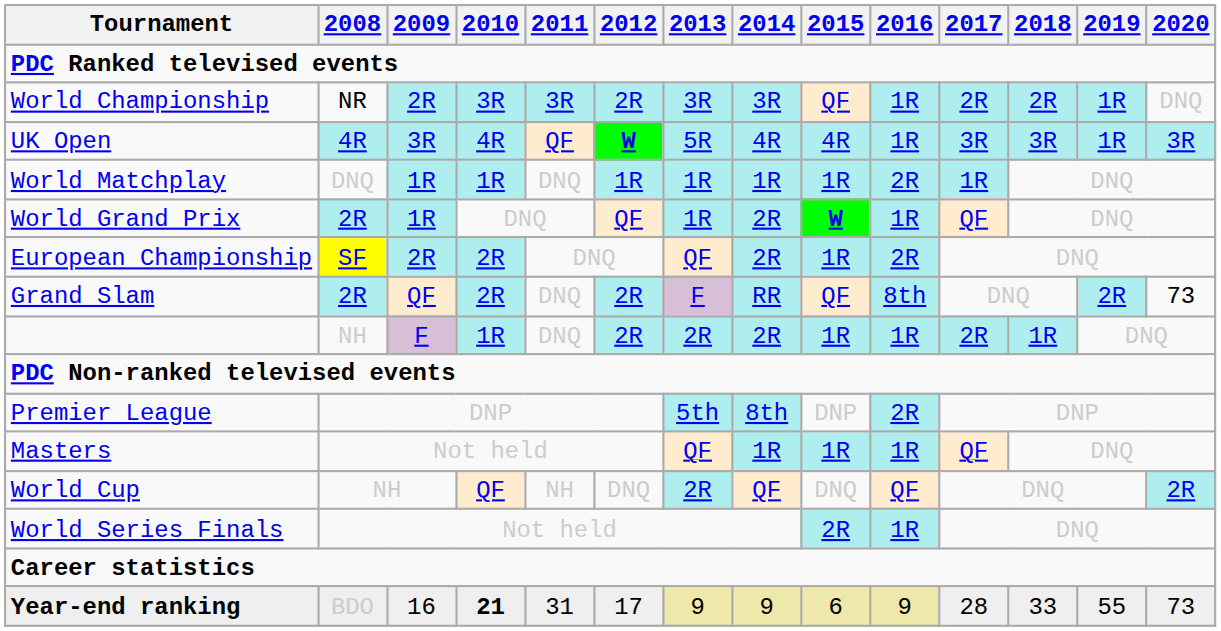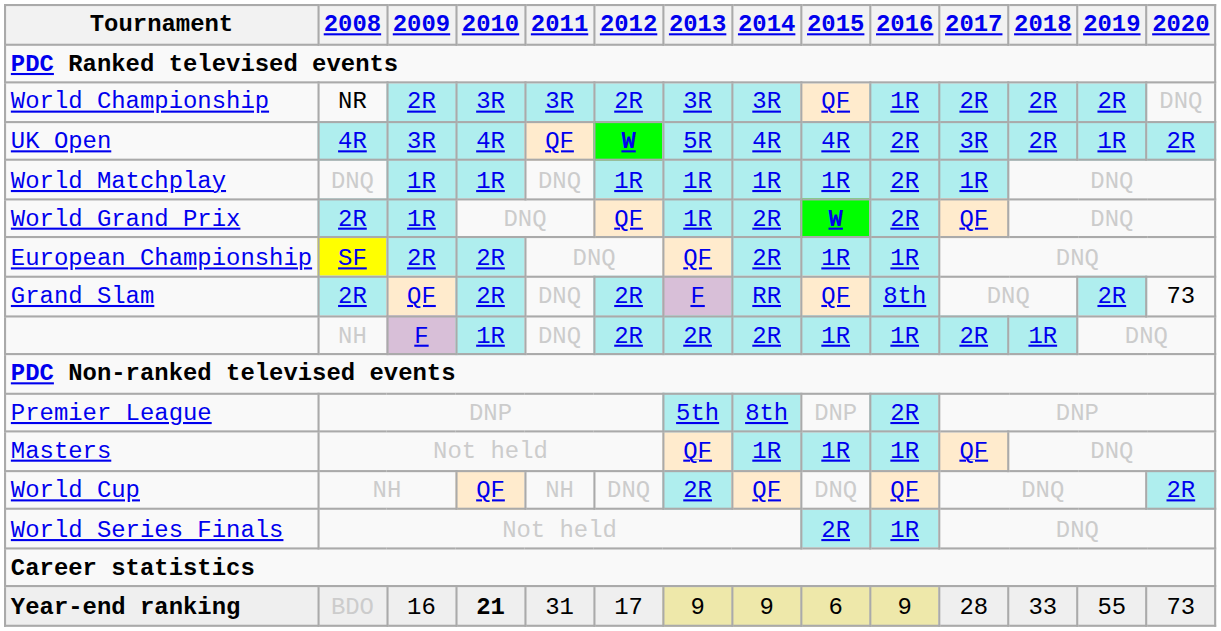(1112, 102) 1R -> (1112, 102) 2R
(905, 141) 1R -> (905, 141) 2R
(1043, 141) 3R -> (1043, 141) 2R
(1181, 141) 3R -> (1181, 141) 2R
(905, 219) 1R -> (905, 219) 2R
(905, 258) 2R -> (905, 258) 1R
